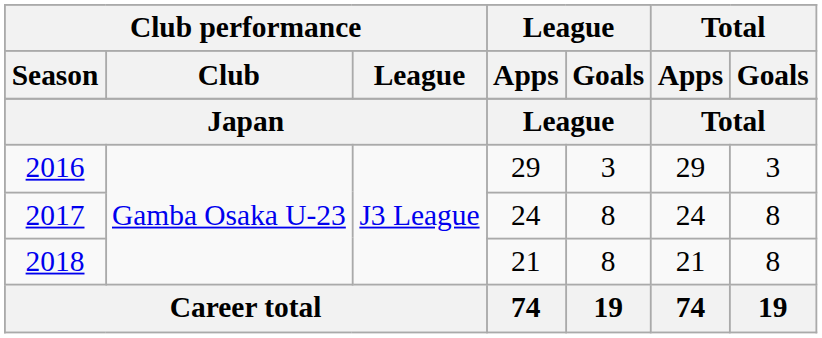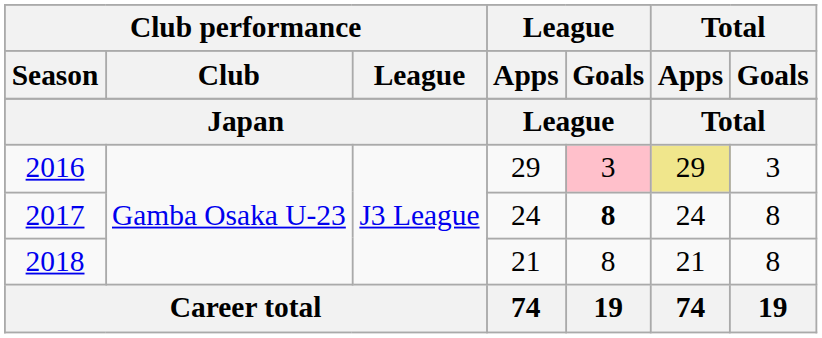(608, 167) no background -> (608, 167) pink background
(690, 167) no background -> (690, 167) khaki background
(608, 214) normal -> (608, 214) bold
